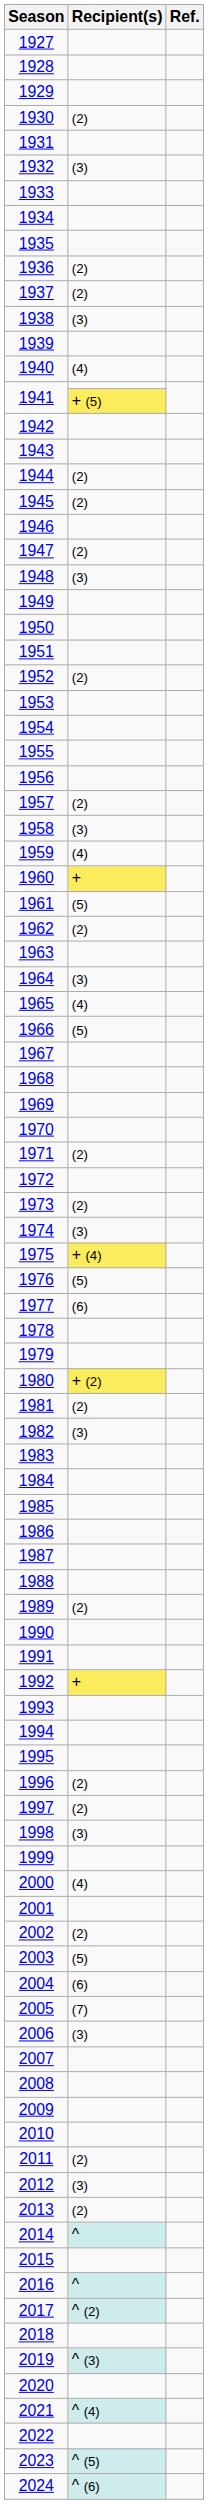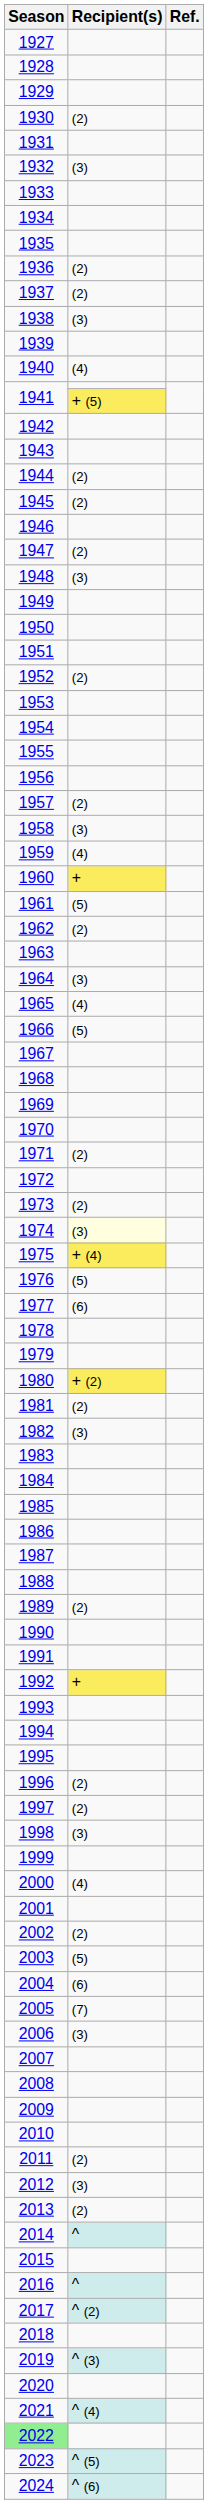(80, 1231) no background -> (80, 1231) lightyellow background
(36, 2436) no background -> (36, 2436) lightgreen background
